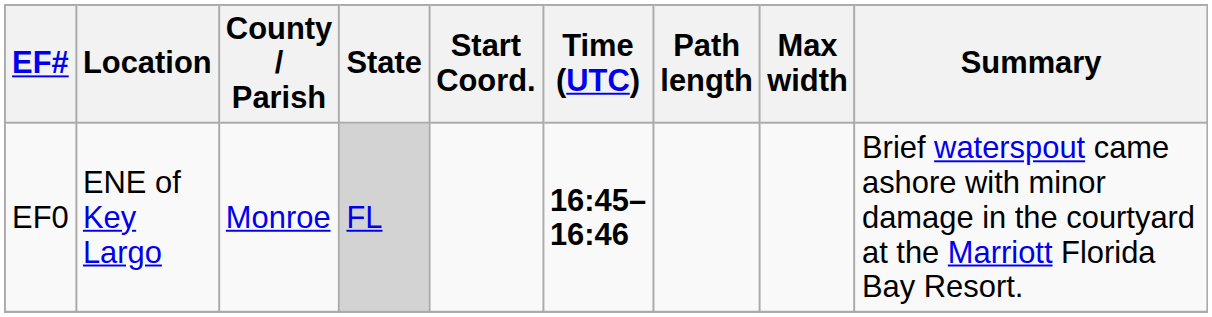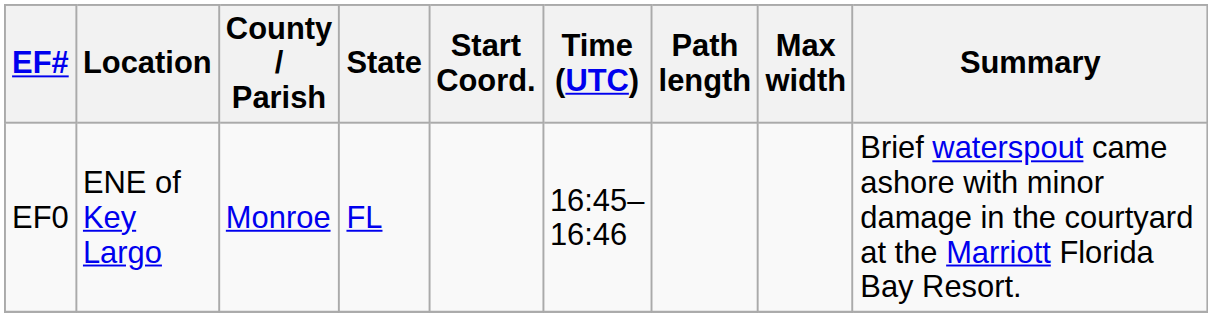(364, 216) lightgrey background -> (364, 216) no background
(598, 216) bold -> (597, 216) normal
